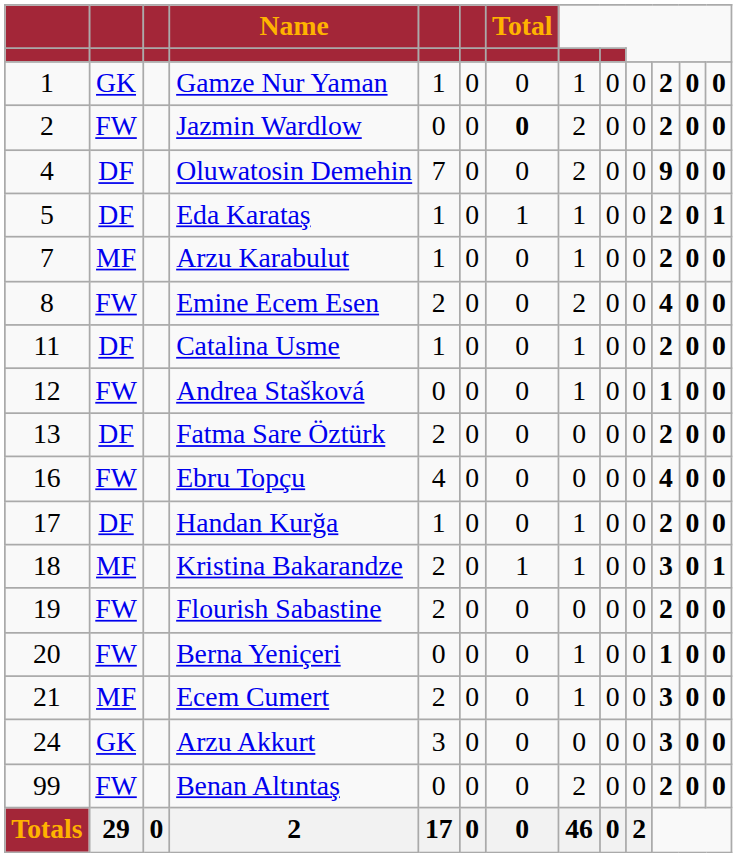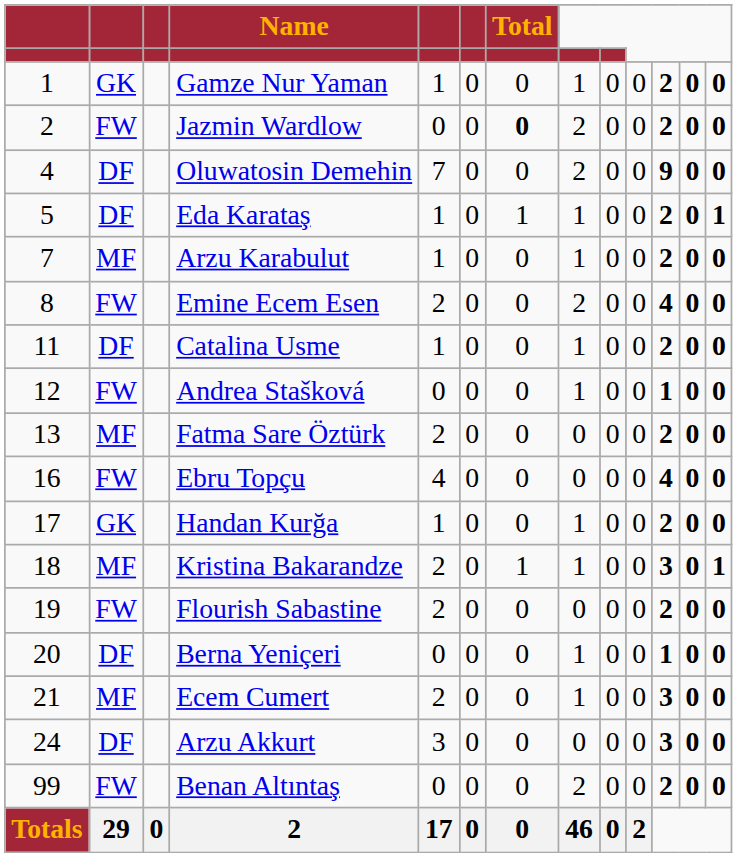(116, 434) DF -> (116, 434) MF
(116, 522) DF -> (116, 522) GK
(116, 653) FW -> (116, 653) DF
(116, 741) GK -> (116, 741) DF
